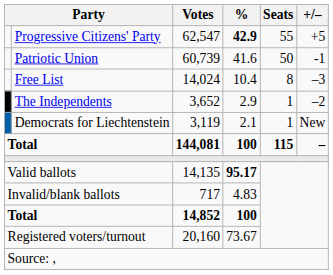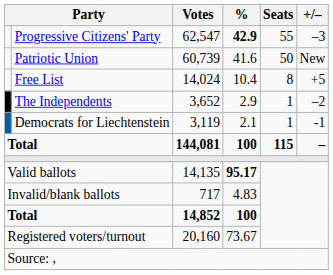(318, 36) +5 -> (319, 36) –3
(320, 58) -1 -> (312, 58) New
(319, 79) –3 -> (318, 79) +5
(312, 123) New -> (320, 123) -1
